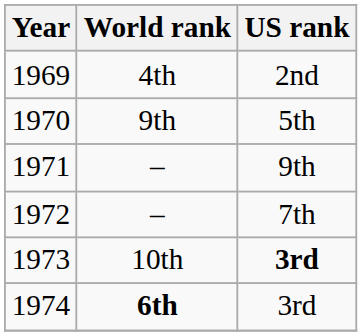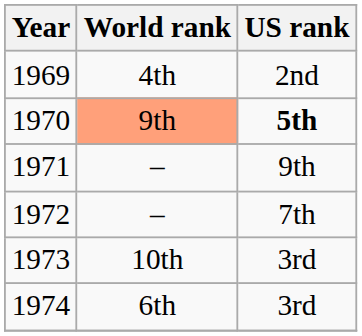(157, 120) no background -> (157, 120) lightsalmon background
(297, 120) normal -> (297, 120) bold
(297, 259) bold -> (297, 259) normal
(157, 306) bold -> (157, 306) normal
